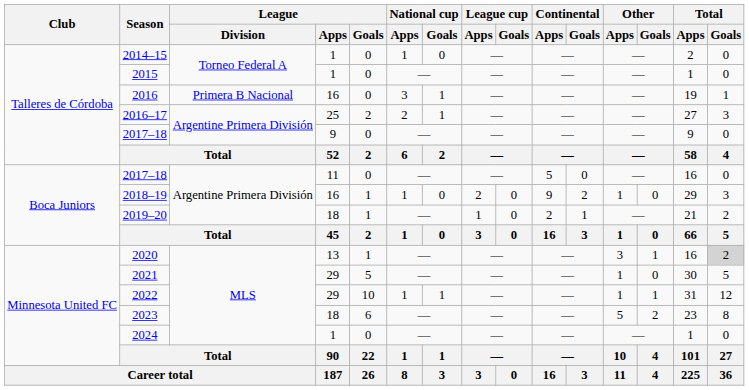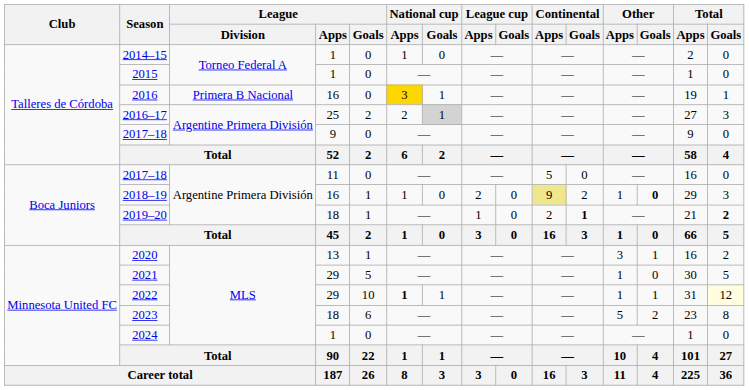(405, 94) no background -> (405, 94) gold background
(442, 114) no background -> (442, 114) lightgrey background
(549, 194) no background -> (549, 194) khaki background
(655, 194) normal -> (655, 194) bold
(585, 214) normal -> (585, 214) bold
(726, 214) normal -> (726, 214) bold
(726, 255) lightgrey background -> (726, 255) no background
(405, 295) normal -> (405, 295) bold
(726, 295) no background -> (726, 295) lightyellow background
